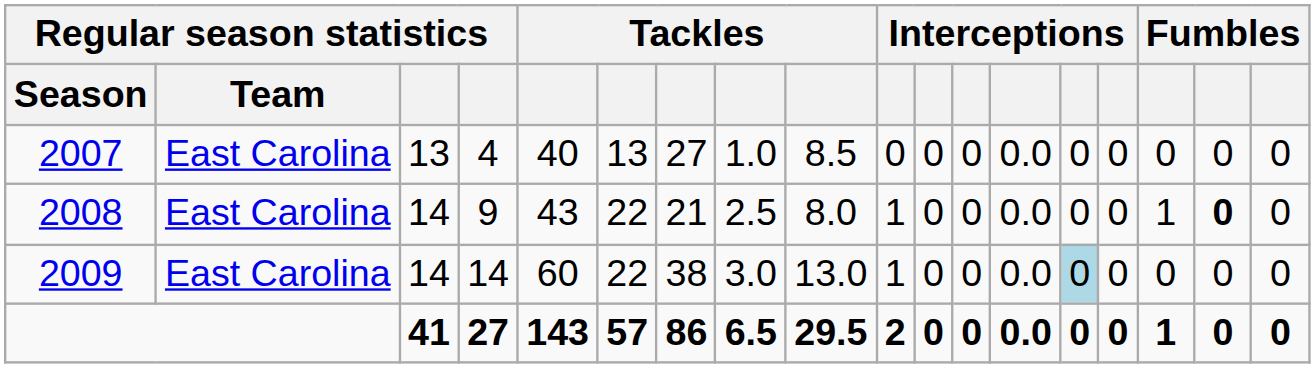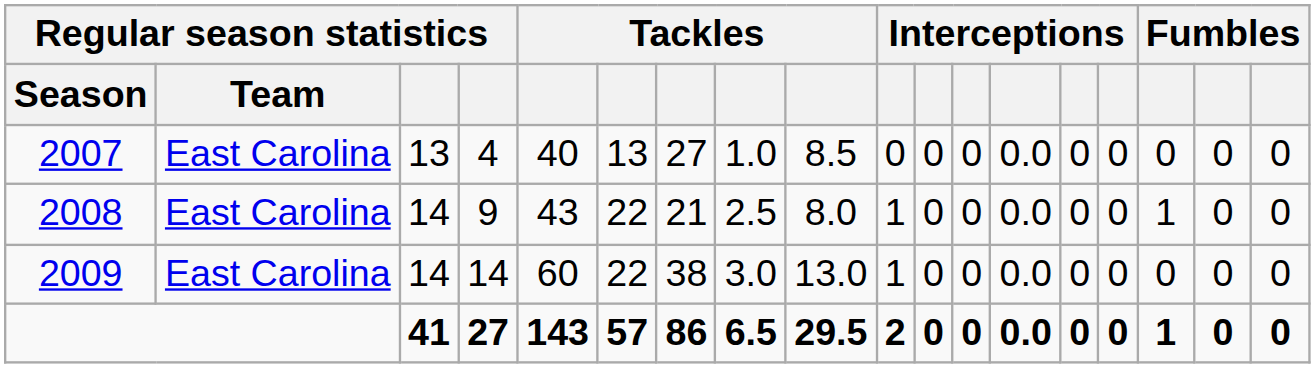(1223, 213) bold -> (1223, 213) normal
(1080, 272) lightblue background -> (1080, 272) no background
